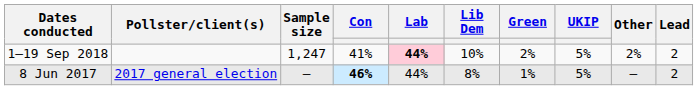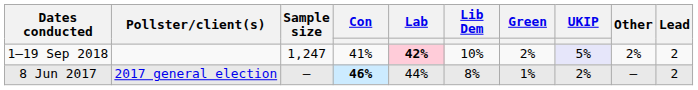(416, 54) 44% -> (416, 54) 42%
(583, 54) no background -> (583, 54) lavender background
(583, 74) 5% -> (583, 74) 2%
